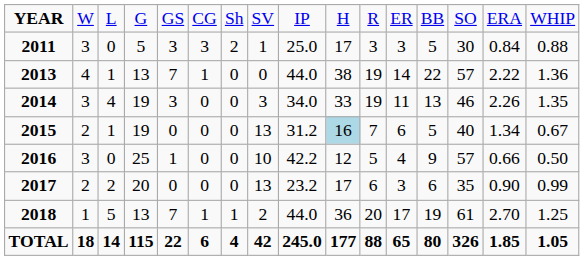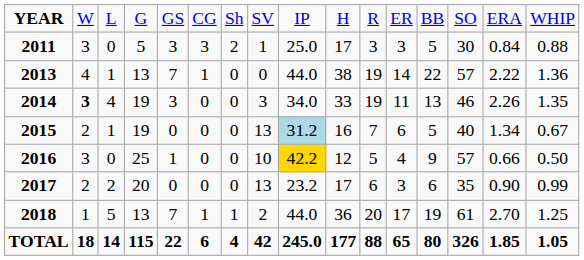(86, 102) normal -> (86, 102) bold
(302, 130) no background -> (302, 130) lightblue background
(343, 130) lightblue background -> (343, 130) no background
(302, 158) no background -> (302, 158) gold background
